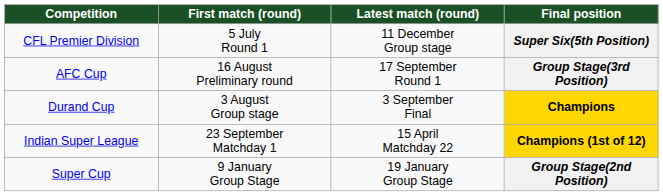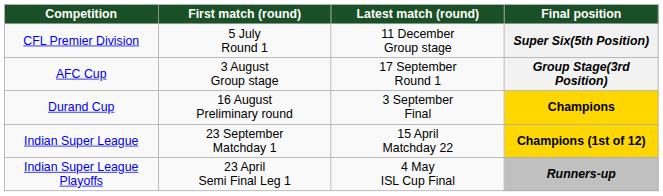(245, 74) 16 August Preliminary round -> (245, 74) 3 August Group stage
(245, 107) 3 August Group stage -> (245, 107) 16 August Preliminary round
+ row: (581, 174)
- row: (581, 174)
